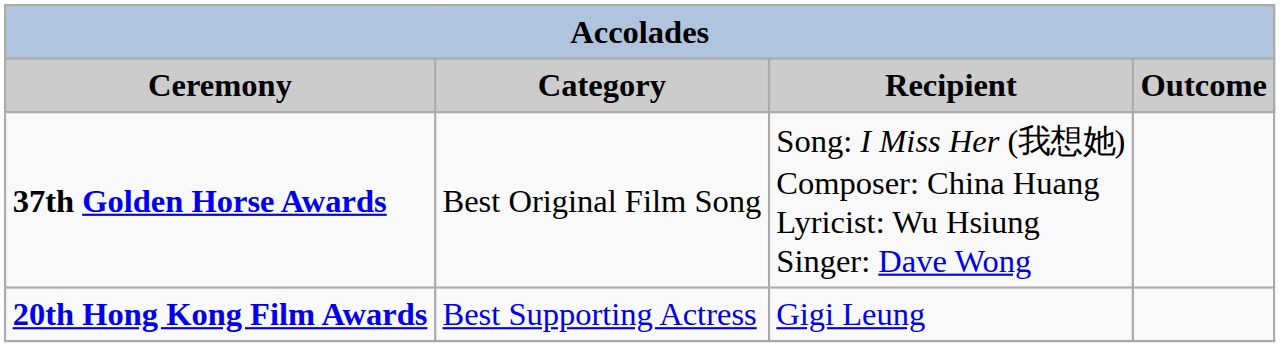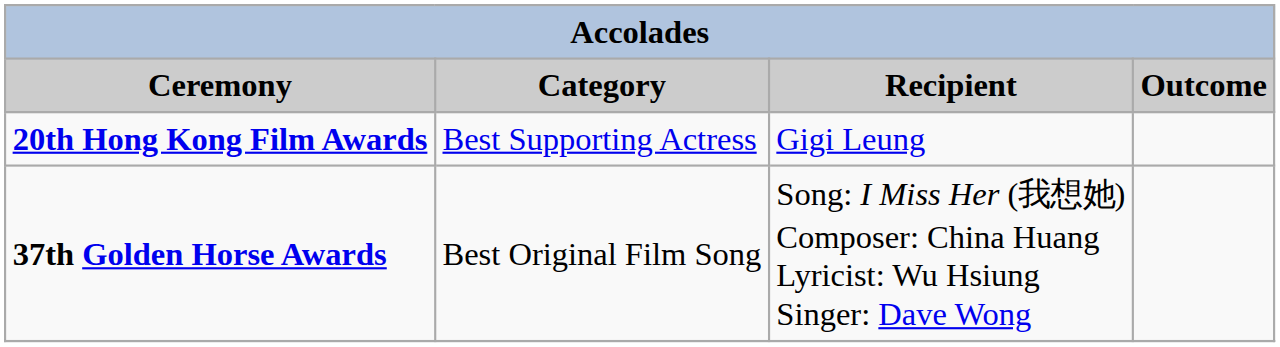rows swapped: (220, 314) <-> (200, 199)
